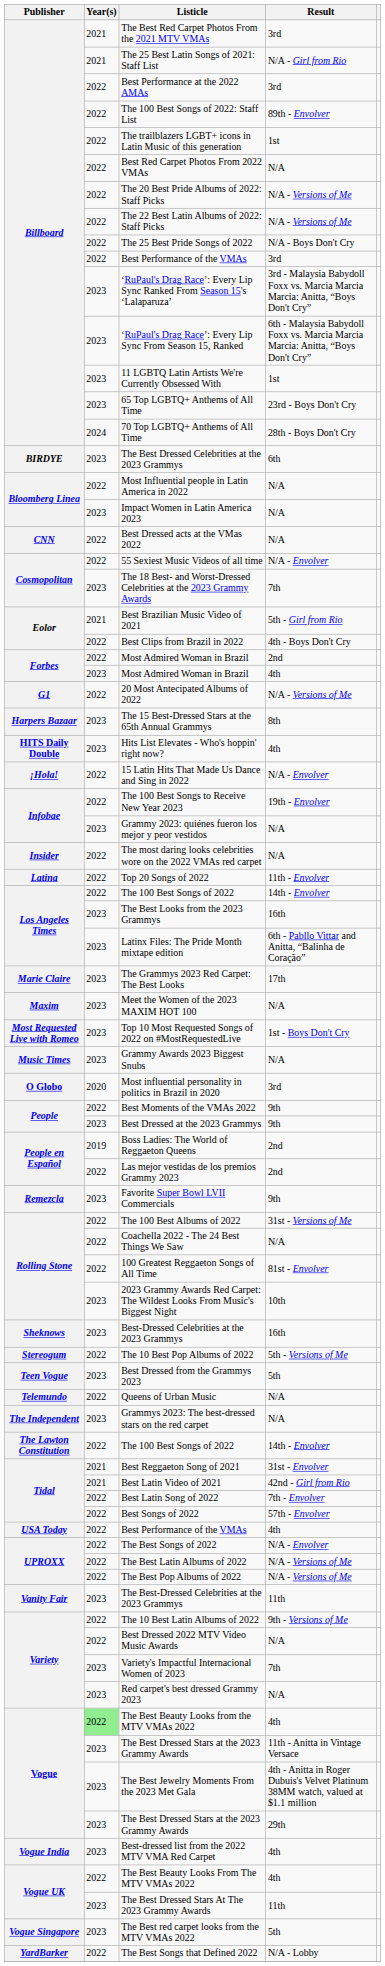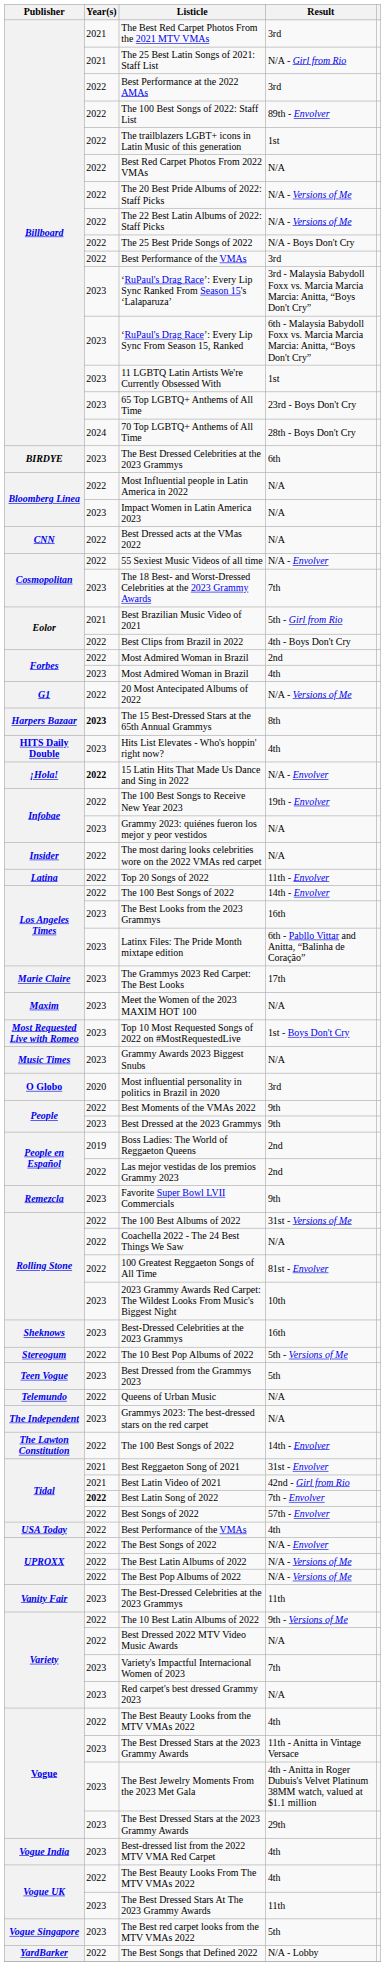(96, 721) normal -> (96, 721) bold
(96, 775) normal -> (96, 775) bold
(96, 1498) normal -> (96, 1498) bold
(96, 1721) lightgreen background -> (96, 1721) no background
